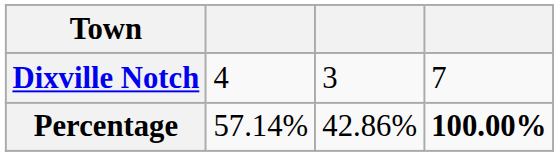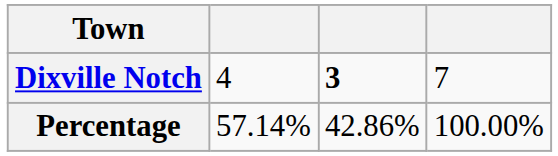(330, 77) normal -> (333, 77) bold
(489, 126) bold -> (489, 126) normal
